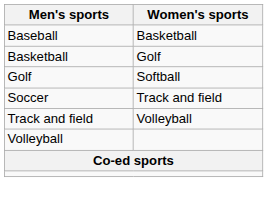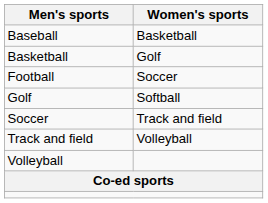+ row: (31, 77)
